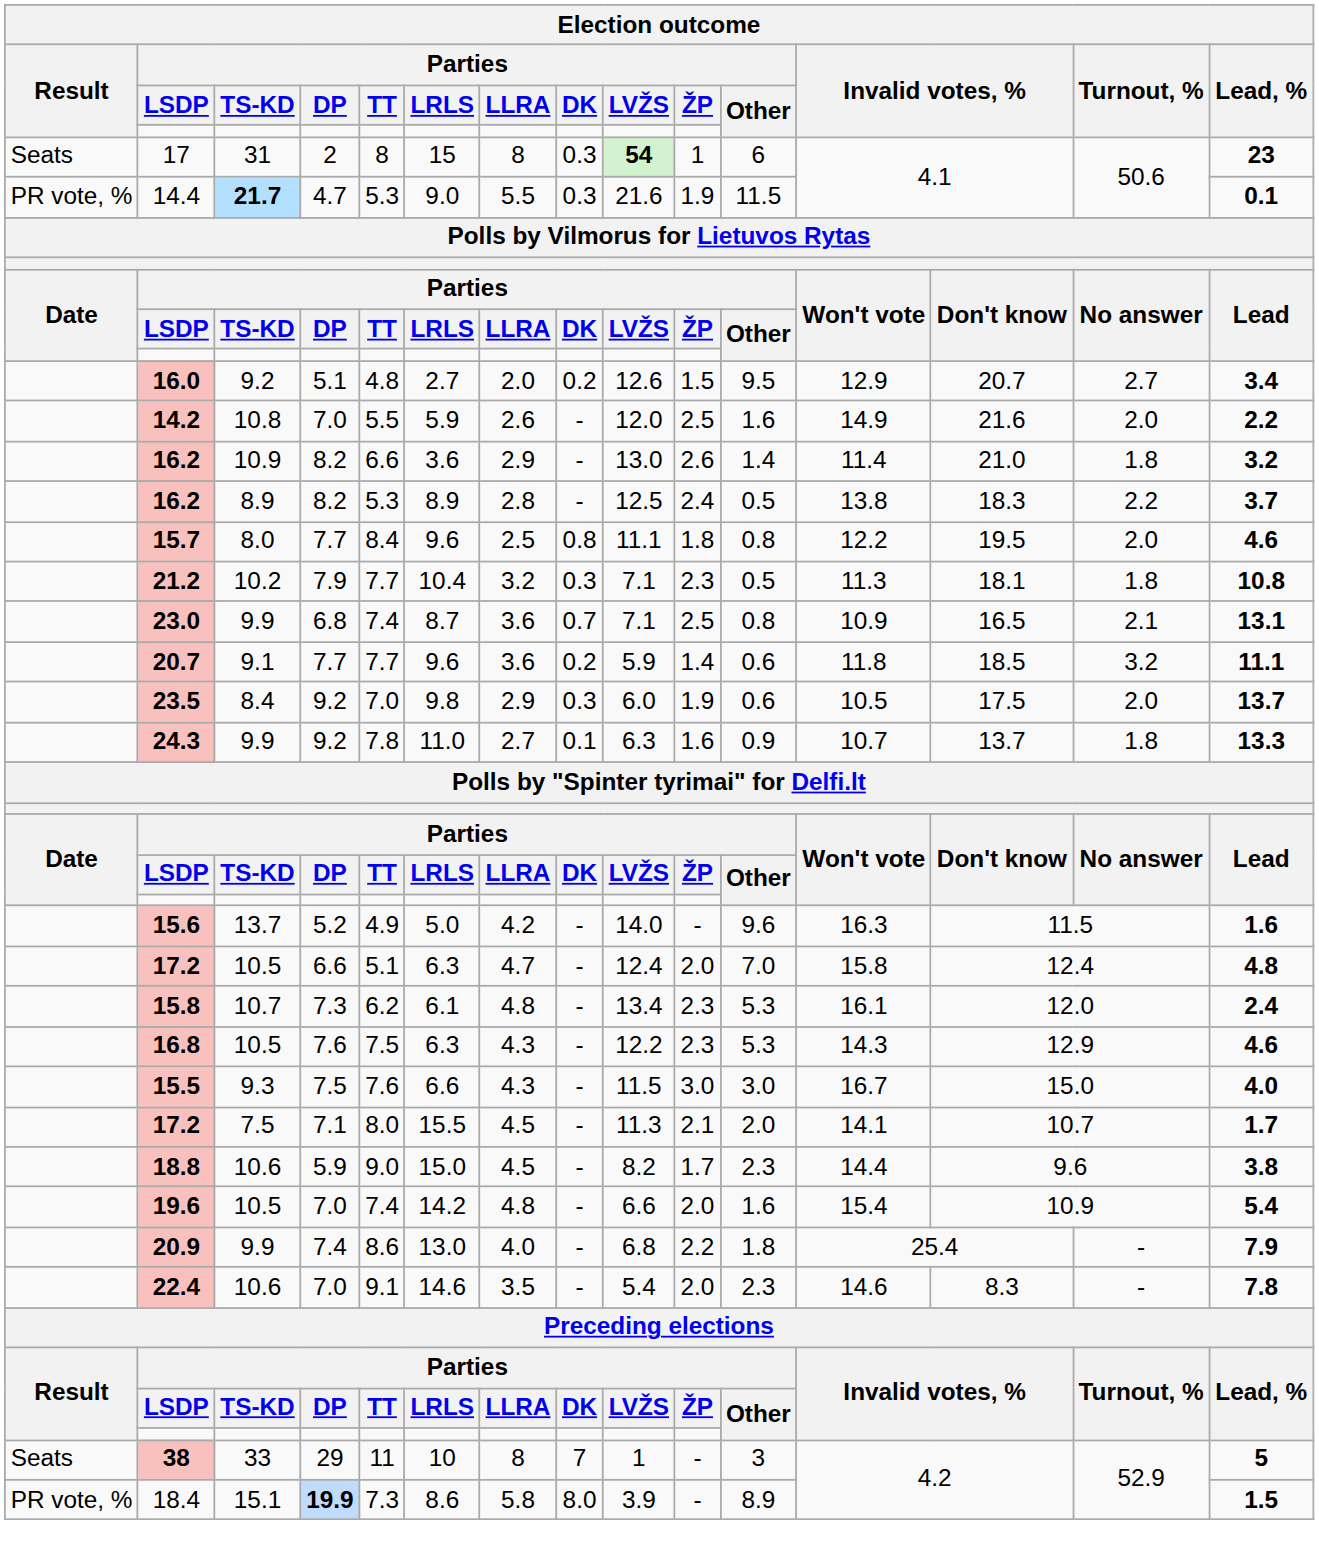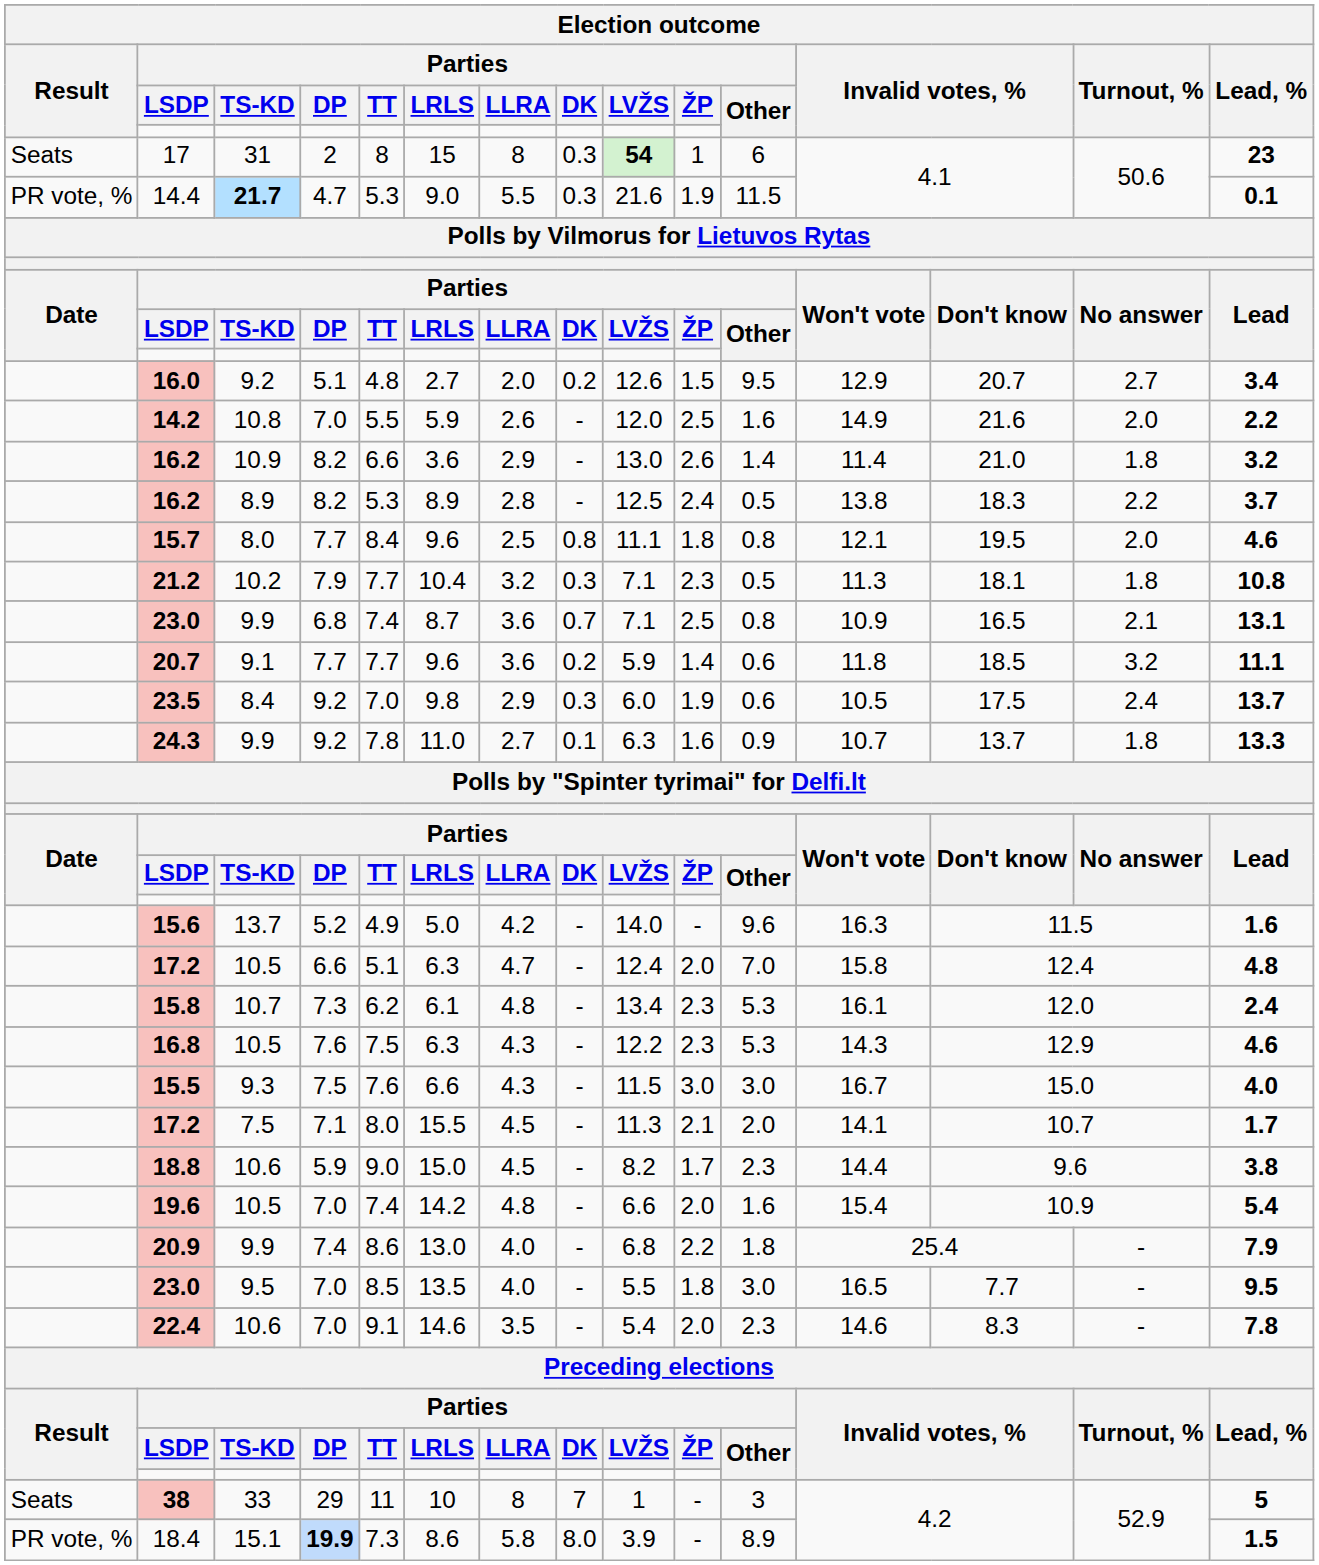(864, 540) 12.2 -> (864, 540) 12.1
(1141, 701) 2.0 -> (1141, 701) 2.4
+ row: (176, 1286)
